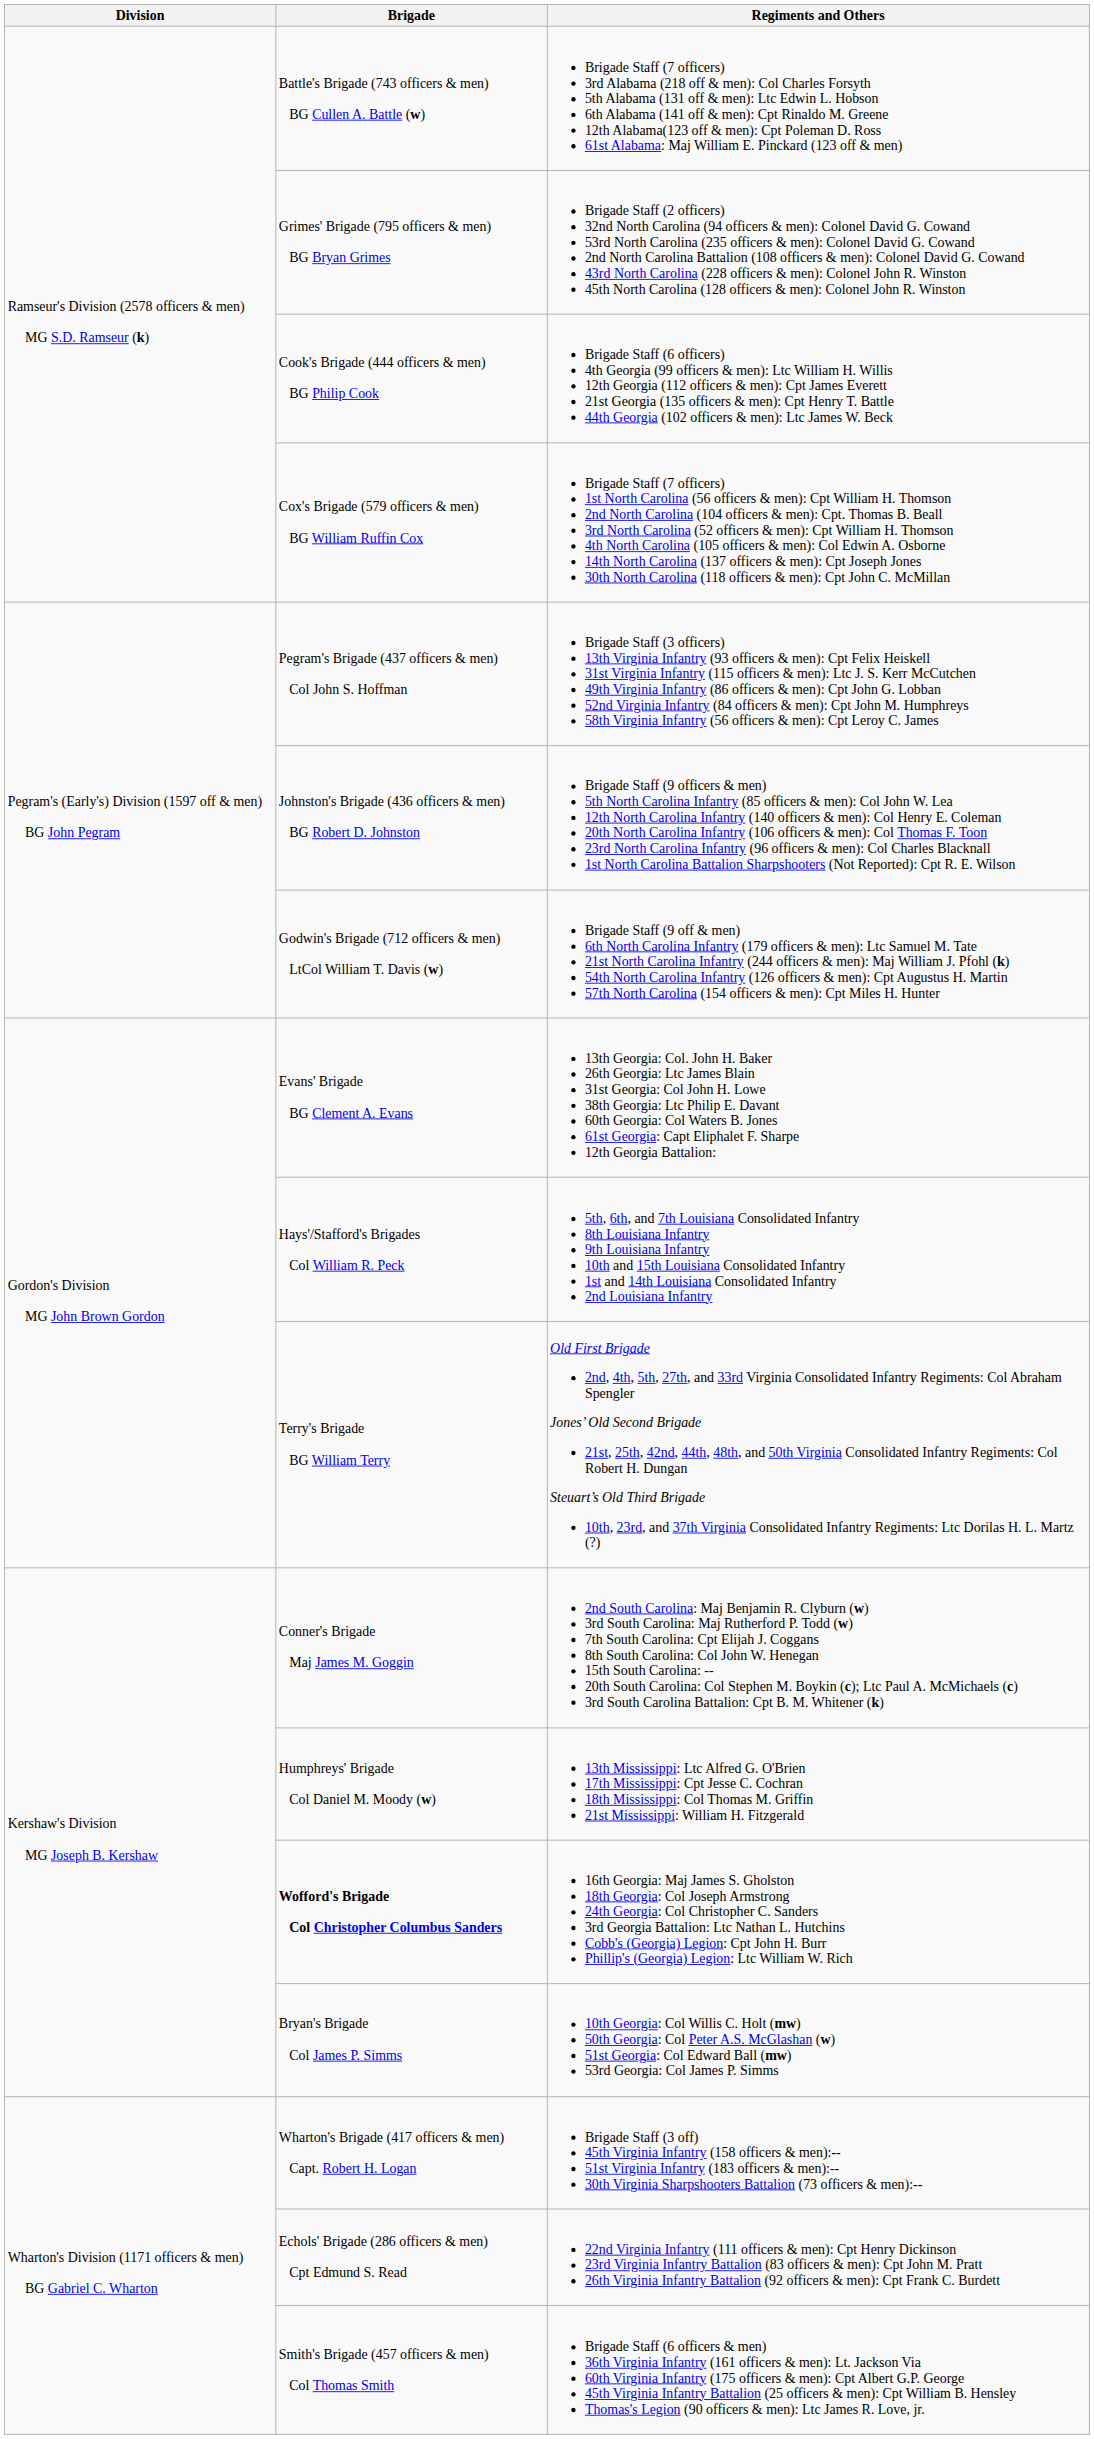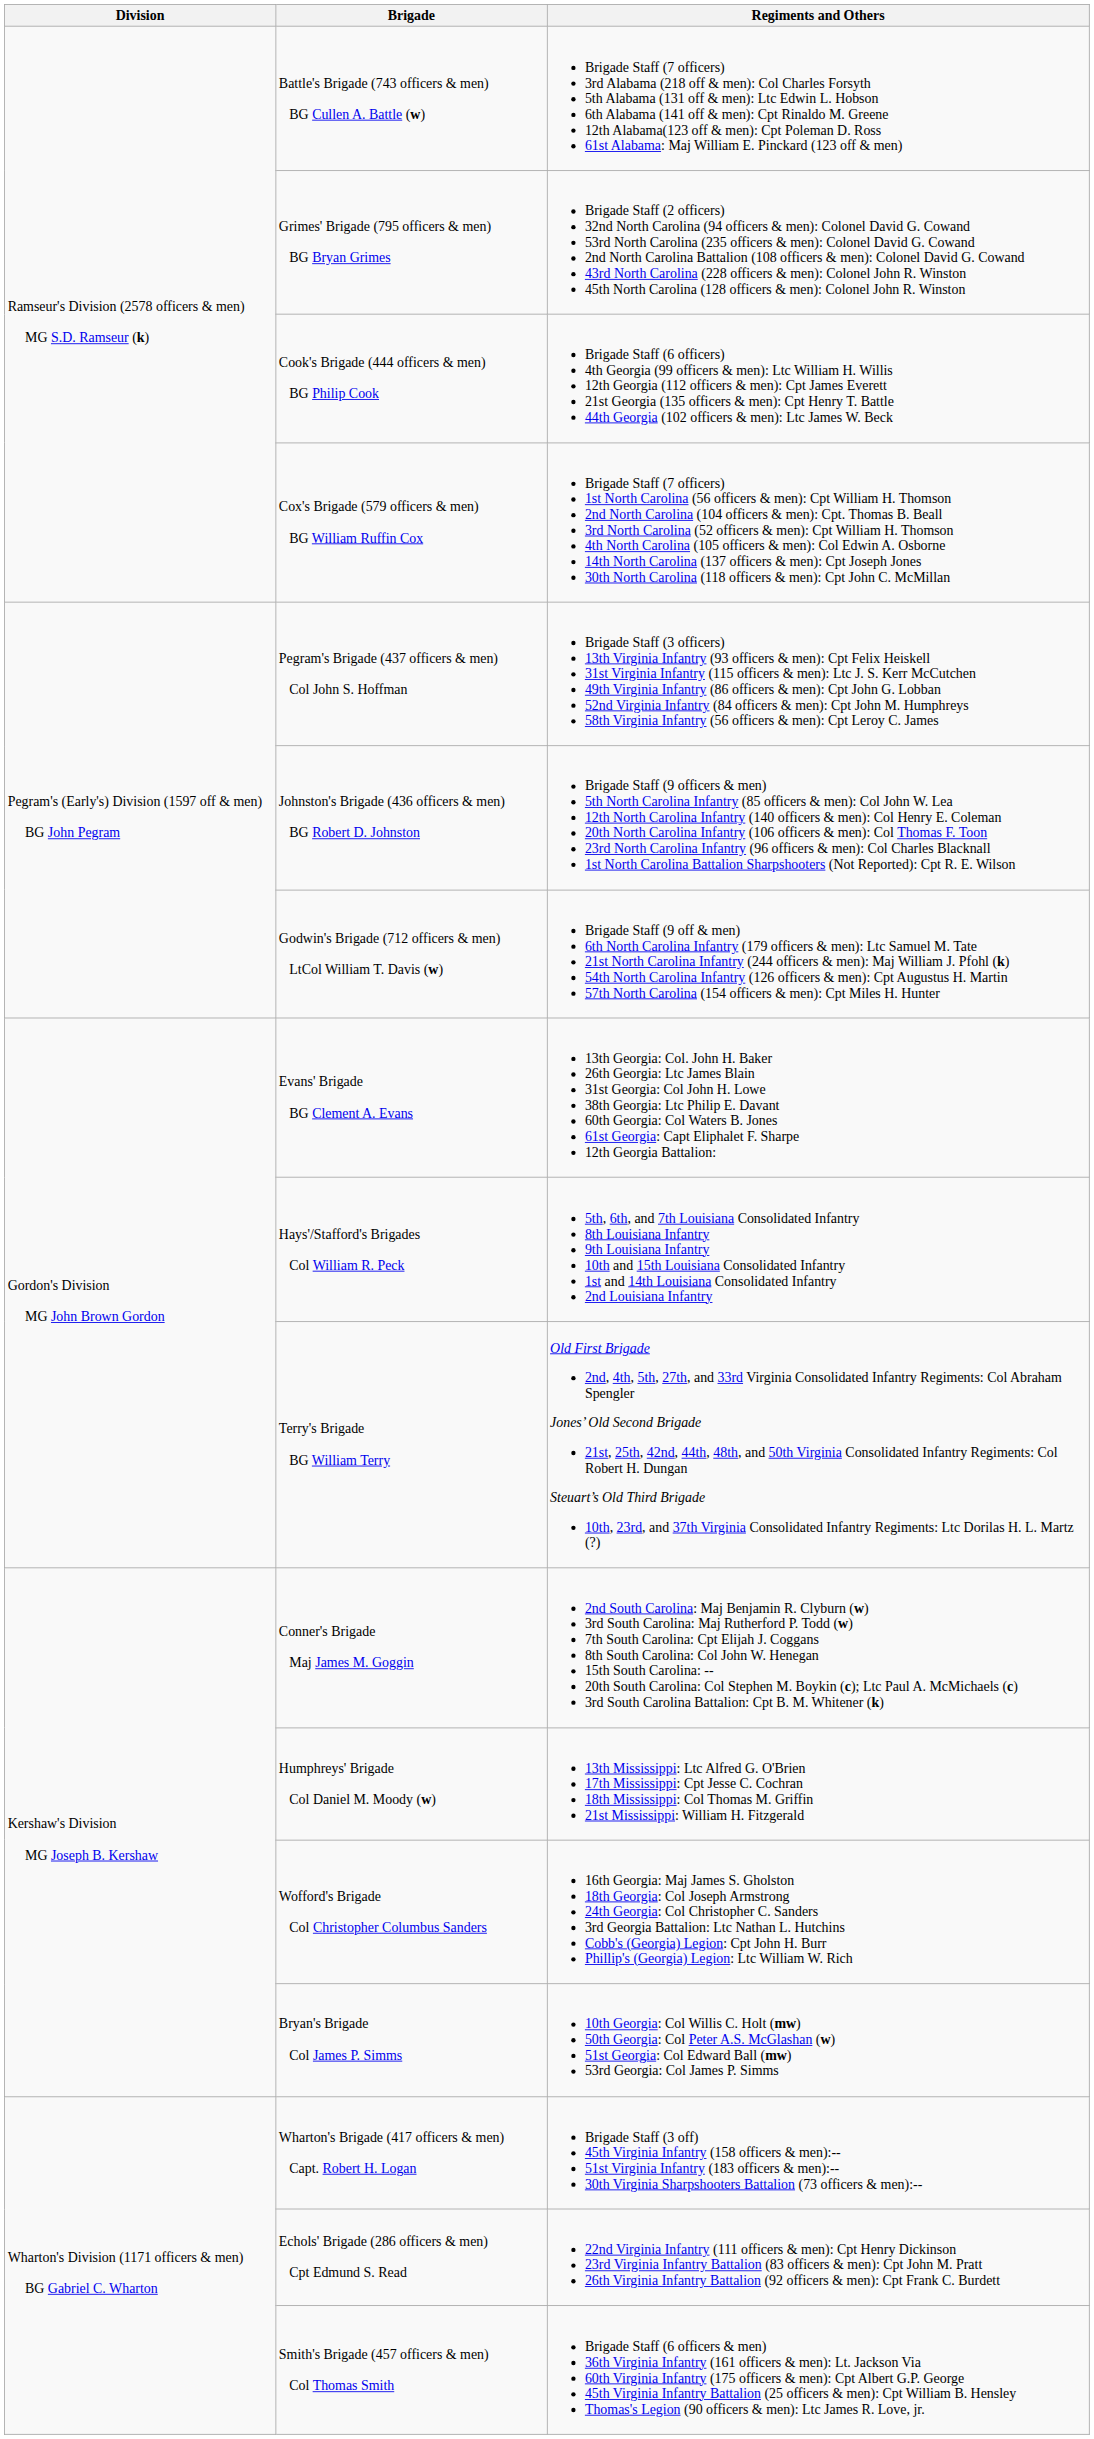(391, 1912) bold -> (383, 1912) normal
